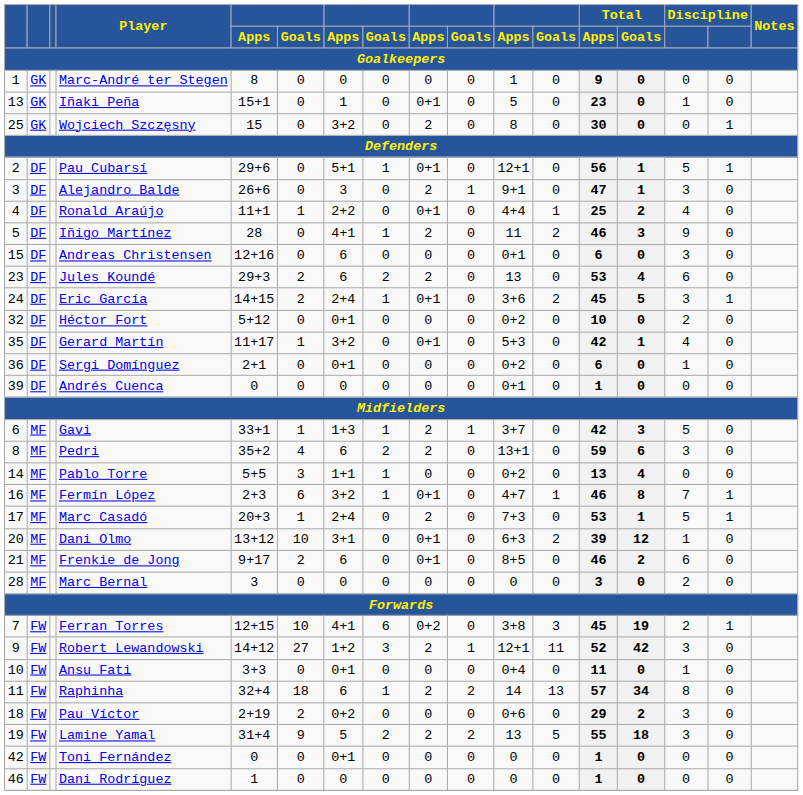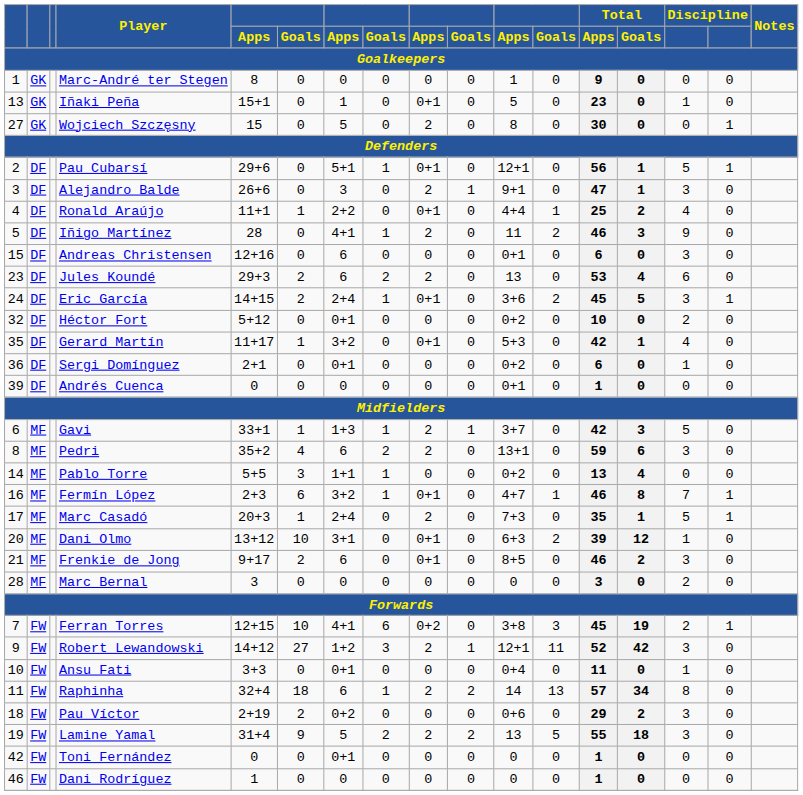(16, 125) 25 -> (16, 125) 27
(343, 125) 3+2 -> (343, 125) 5
(599, 517) 53 -> (599, 517) 35
(686, 561) 6 -> (686, 561) 3
